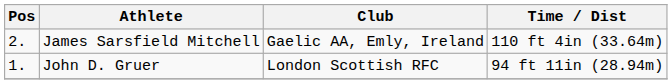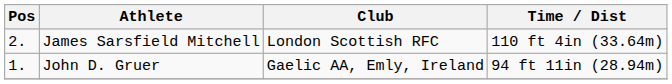(375, 41) Gaelic AA, Emly, Ireland -> (353, 41) London Scottish RFC
(353, 66) London Scottish RFC -> (375, 66) Gaelic AA, Emly, Ireland
